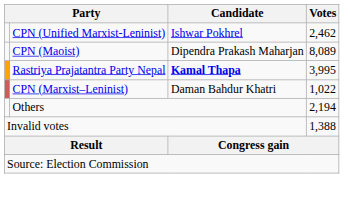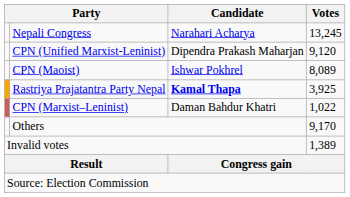+ row: (52, 32)
(207, 32) Ishwar Pokhrel -> (237, 51) Dipendra Prakash Maharjan
(323, 32) 2,462 -> (323, 51) 9,120
(237, 51) Dipendra Prakash Maharjan -> (207, 70) Ishwar Pokhrel
(323, 70) 3,995 -> (323, 88) 3,925
(323, 107) 2,194 -> (323, 126) 9,170
(323, 126) 1,388 -> (323, 145) 1,389
